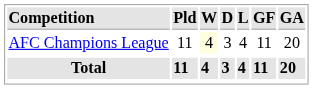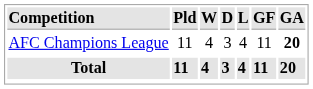(209, 42) lightyellow background -> (209, 42) no background
(292, 42) normal -> (292, 42) bold
